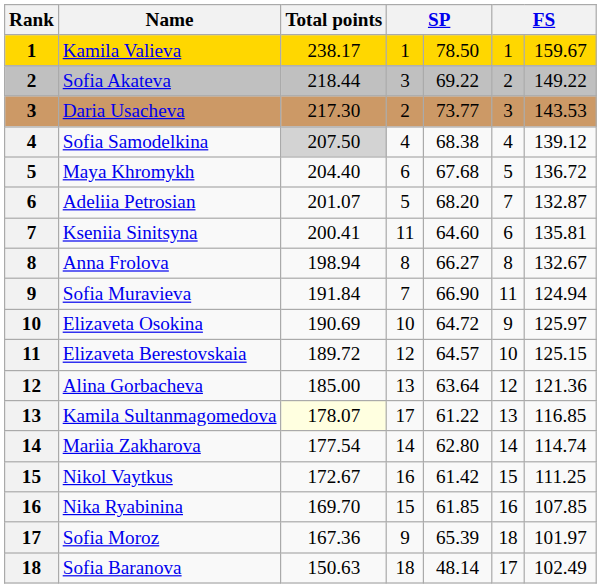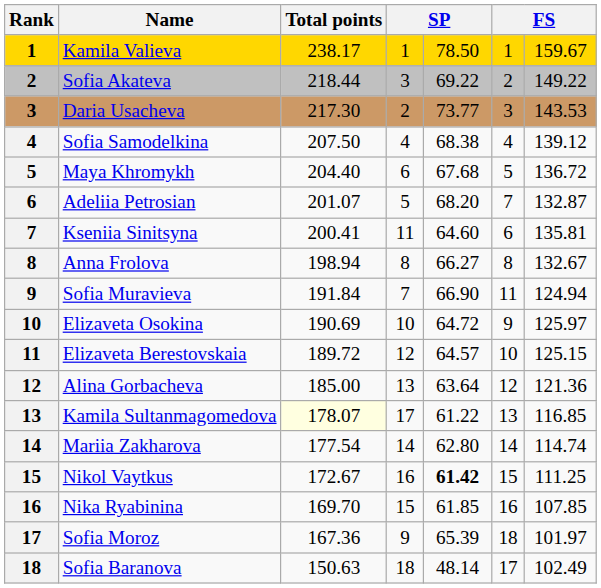(334, 141) lightgrey background -> (334, 141) no background
(458, 476) normal -> (458, 476) bold
